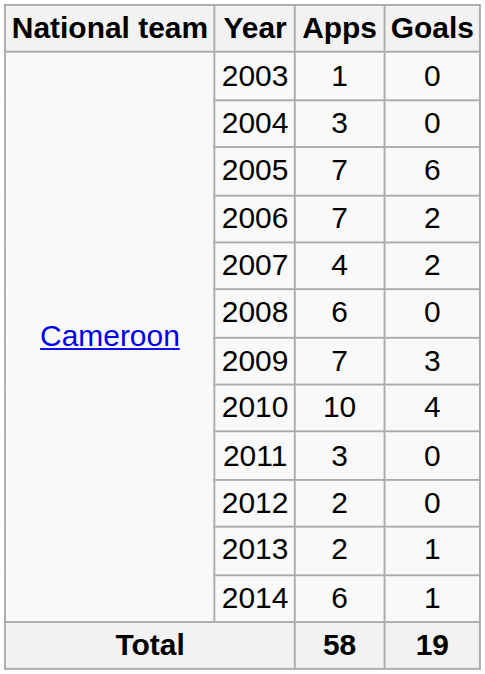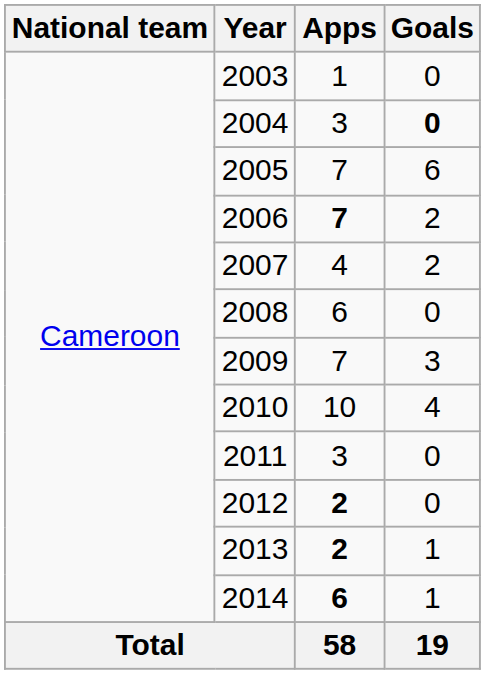(432, 123) normal -> (432, 123) bold
(340, 218) normal -> (340, 218) bold
(340, 502) normal -> (340, 502) bold
(340, 550) normal -> (340, 550) bold
(340, 597) normal -> (340, 597) bold
